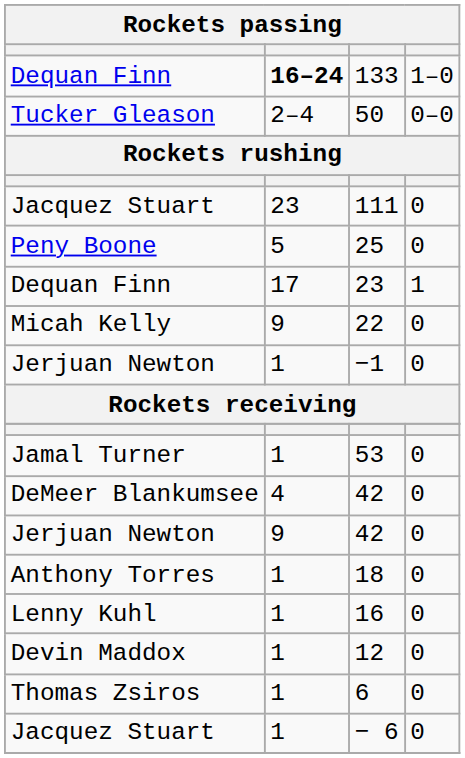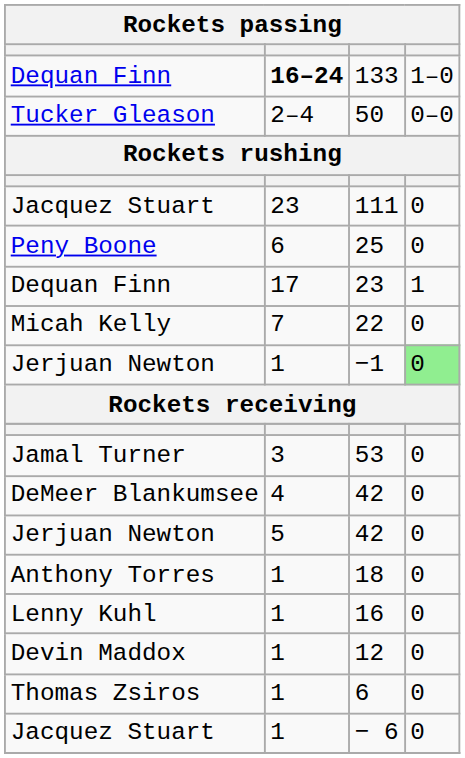(278, 246) 5 -> (278, 246) 6
(278, 325) 9 -> (278, 325) 7
(417, 365) no background -> (417, 365) lightgreen background
(278, 456) 1 -> (278, 456) 3
(278, 535) 9 -> (278, 535) 5
